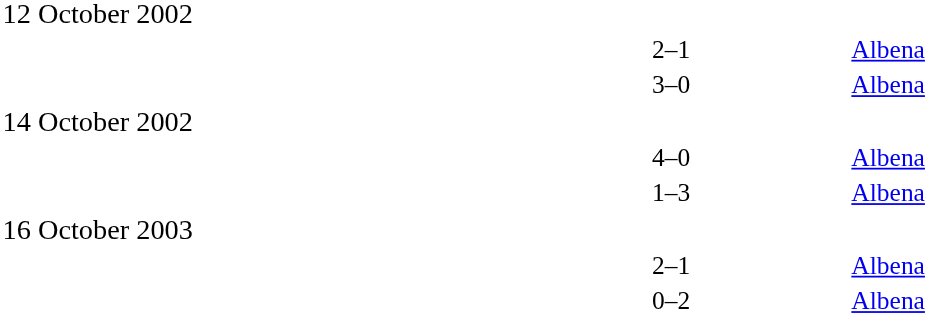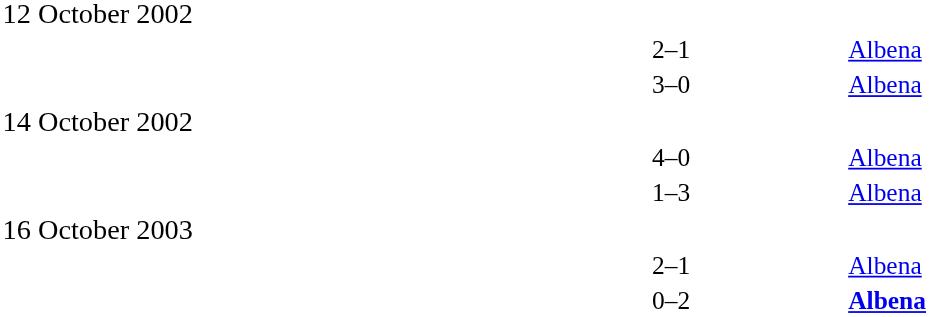(888, 301) normal -> (887, 301) bold
